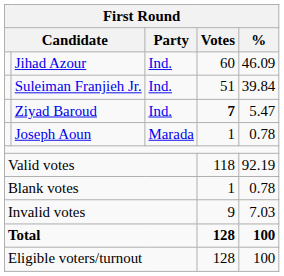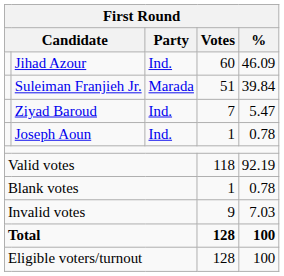(160, 87) Ind. -> (171, 87) Marada
(231, 110) bold -> (231, 110) normal
(171, 134) Marada -> (160, 134) Ind.
